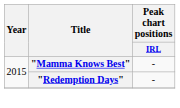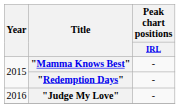+ row: (81, 95)
